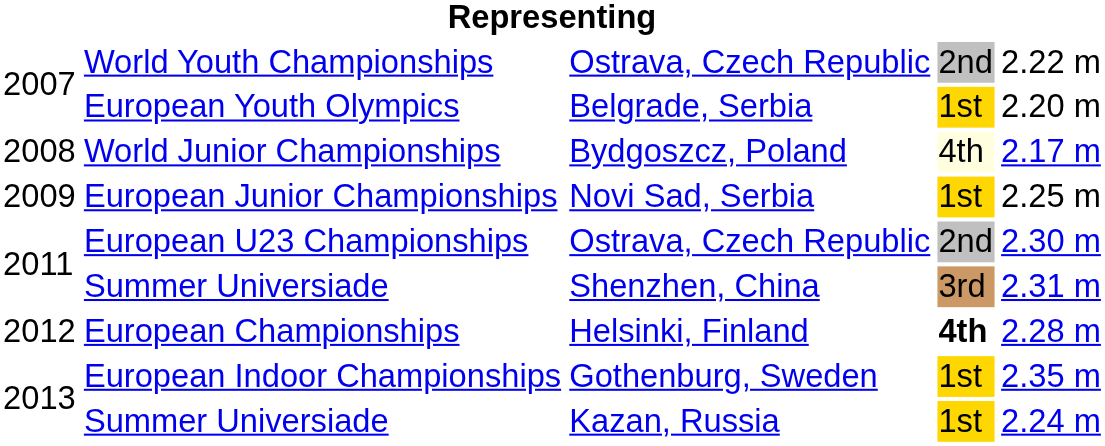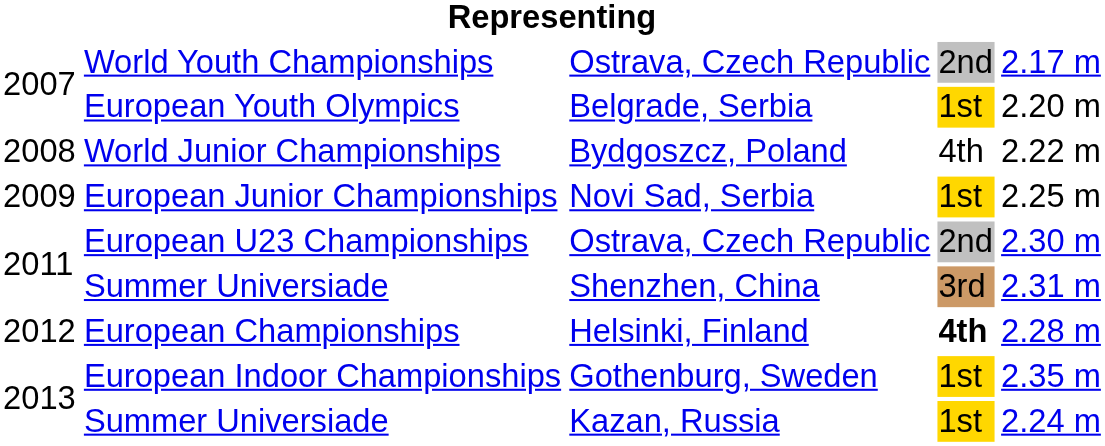(1051, 61) 2.22 m -> (1051, 61) 2.17 m
(961, 151) lightyellow background -> (961, 151) no background
(1051, 151) 2.17 m -> (1051, 151) 2.22 m
